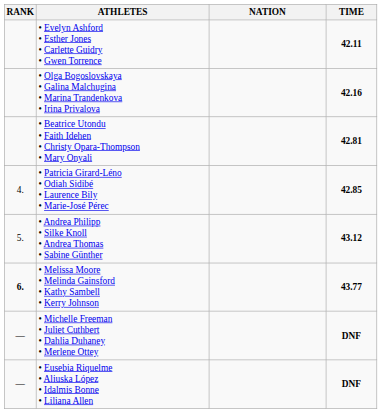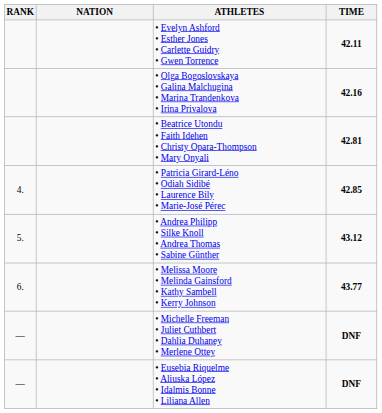columns swapped: (267, 12) <-> (123, 12)
(20, 287) bold -> (20, 287) normal
